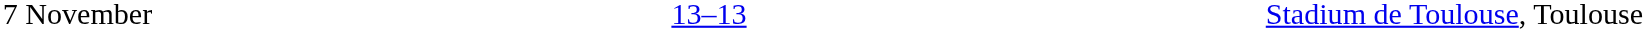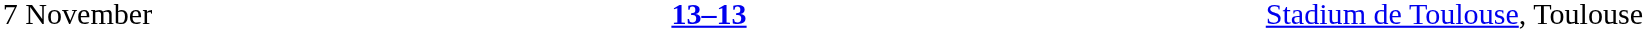(709, 13) normal -> (709, 13) bold
